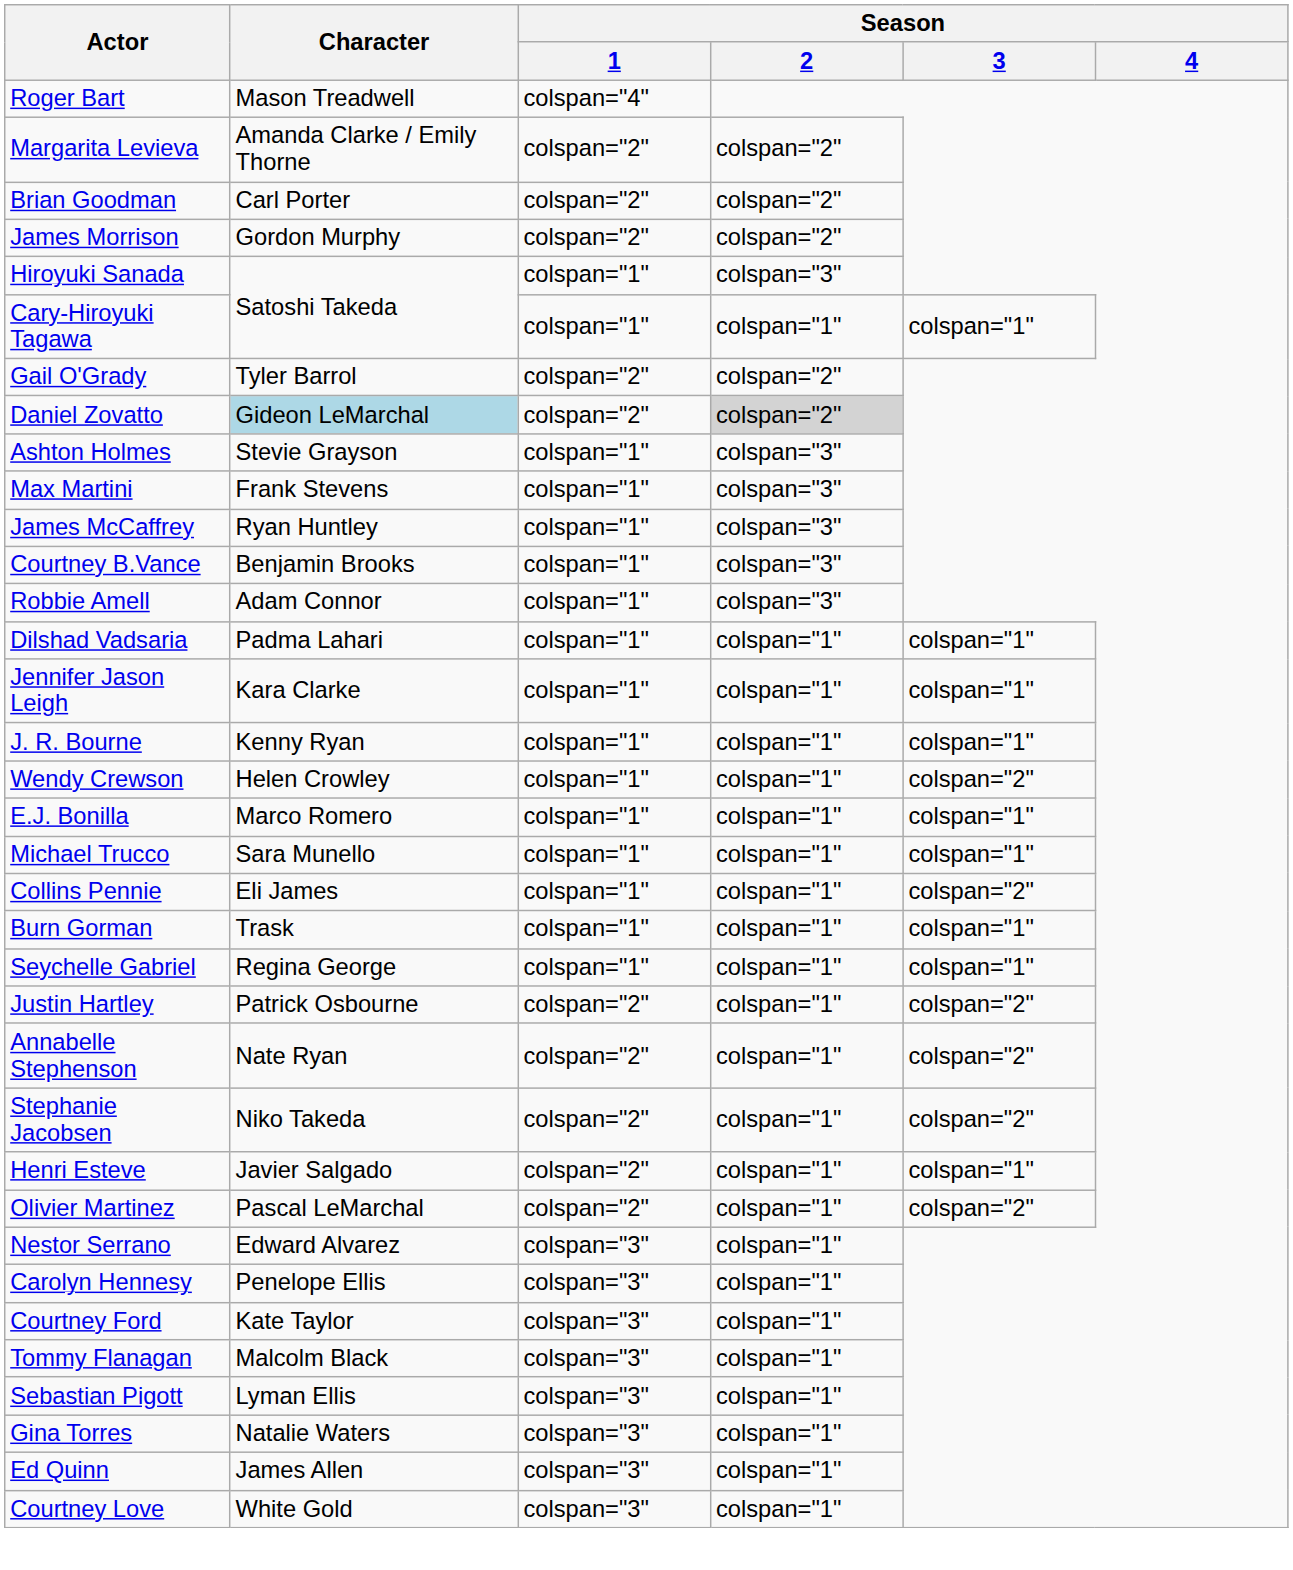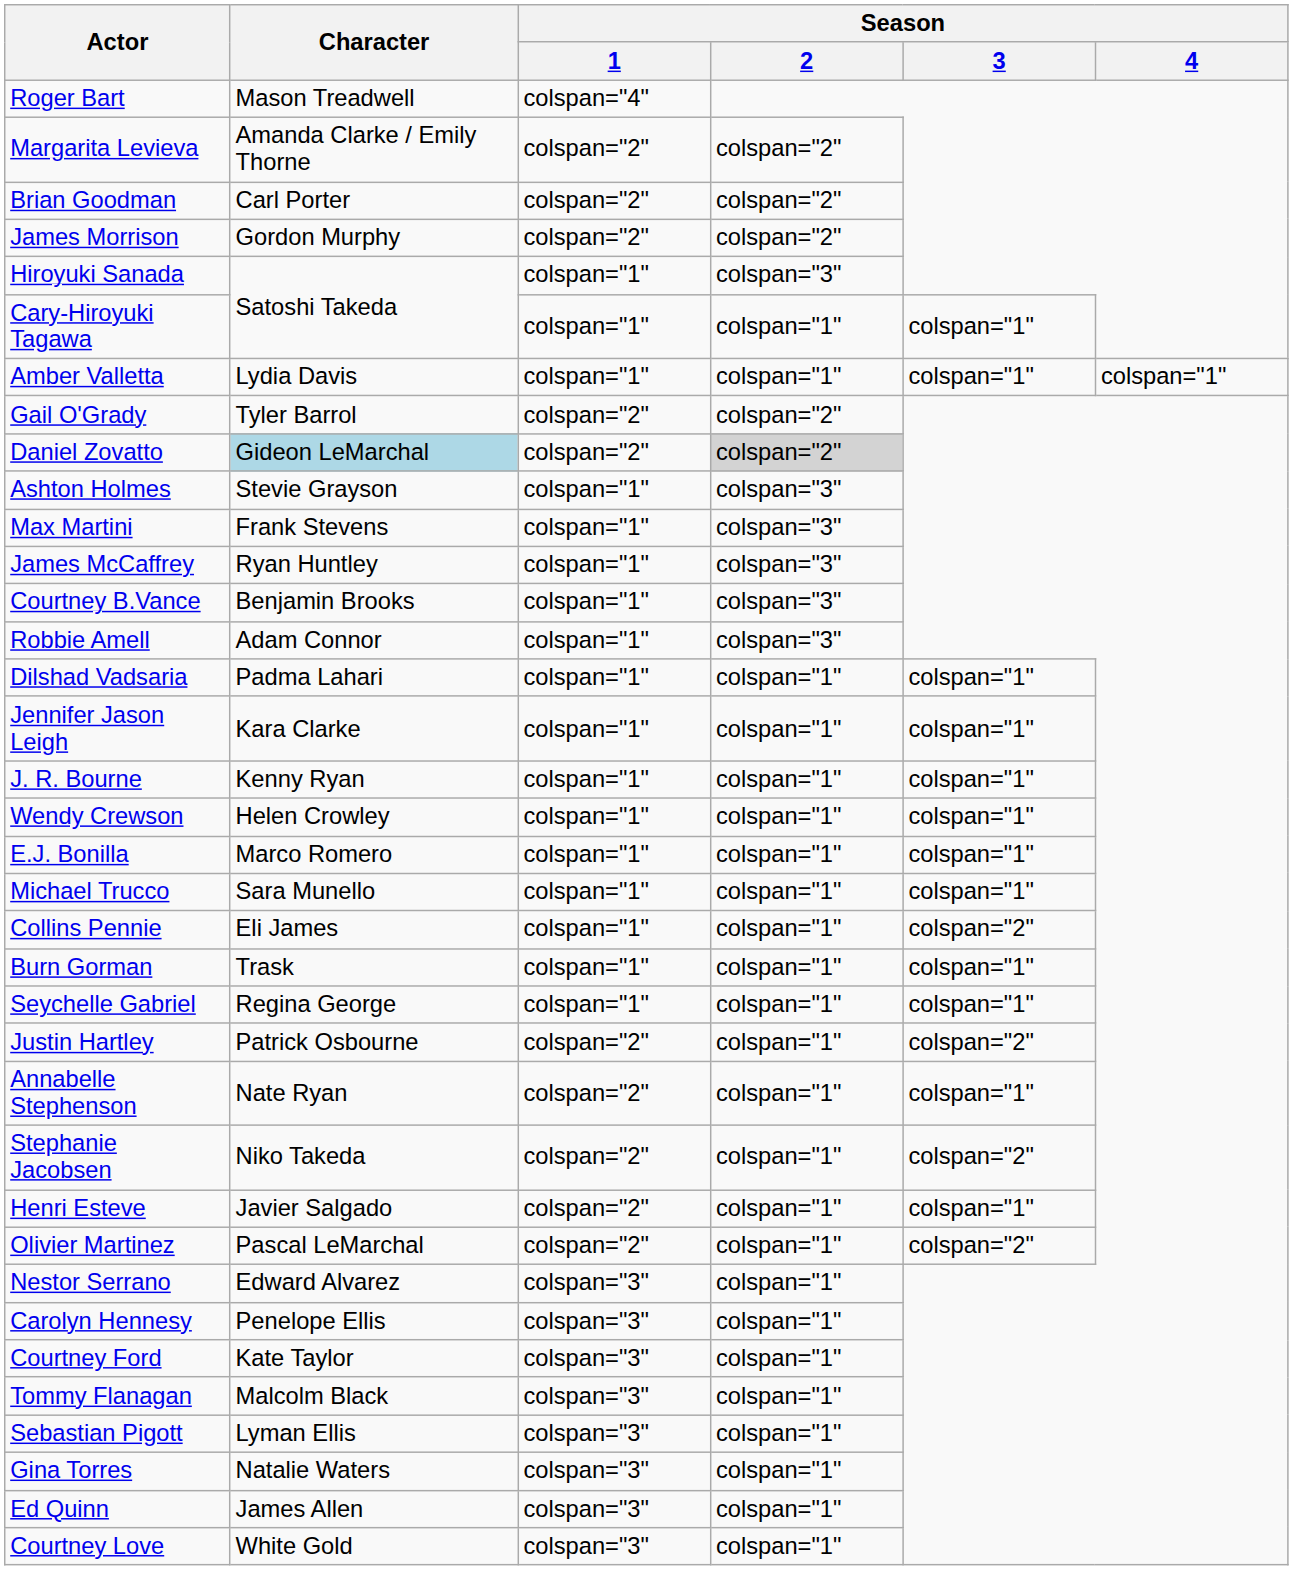+ row: (87, 376)
(971, 779) colspan="2" -> (971, 816) colspan="1"
(971, 1055) colspan="2" -> (971, 1092) colspan="1"
